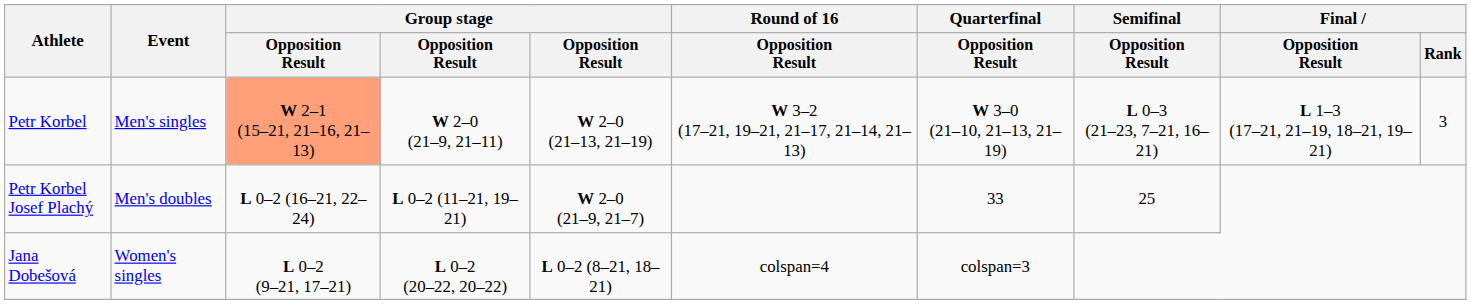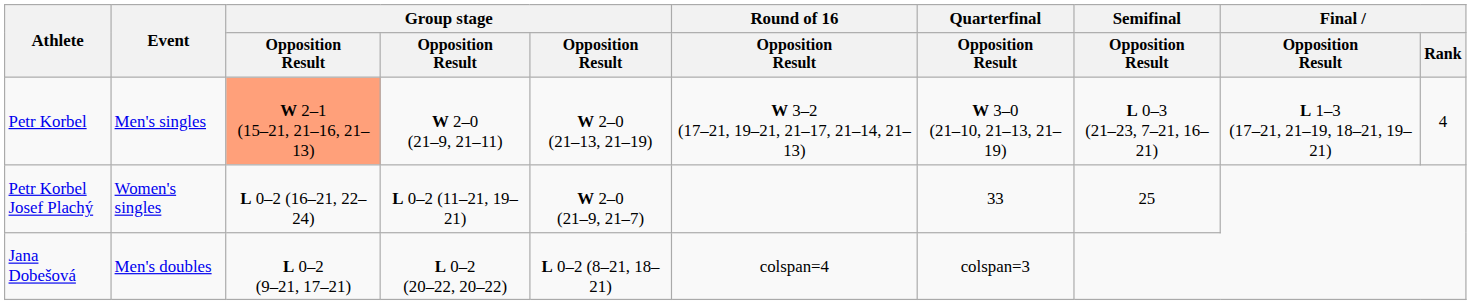(1443, 121) 3 -> (1443, 121) 4
(163, 198) Men's doubles -> (145, 198) Women's singles
(145, 266) Women's singles -> (163, 266) Men's doubles
